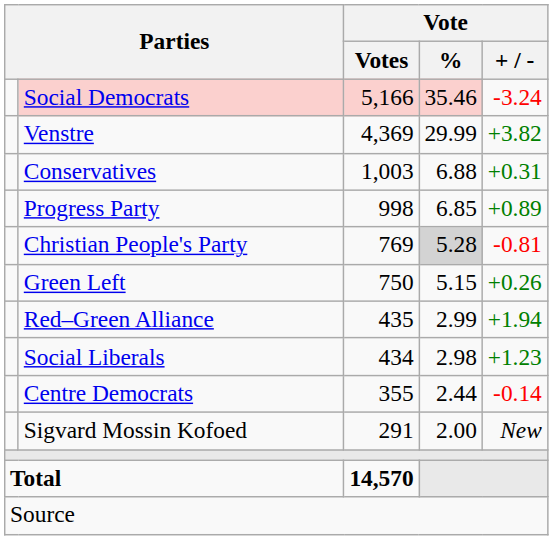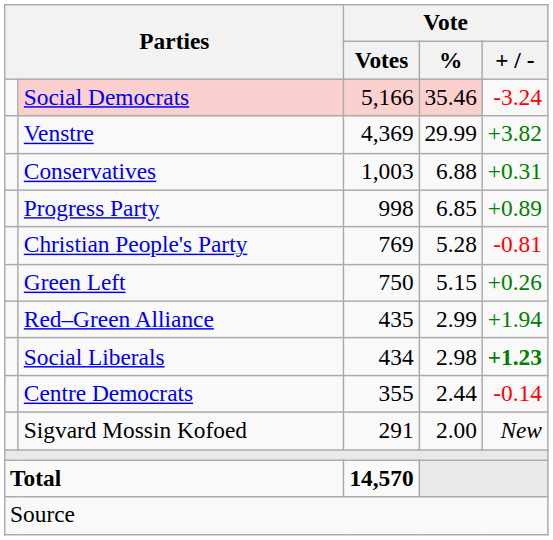(457, 245) lightgrey background -> (457, 245) no background
(515, 356) normal -> (515, 356) bold
